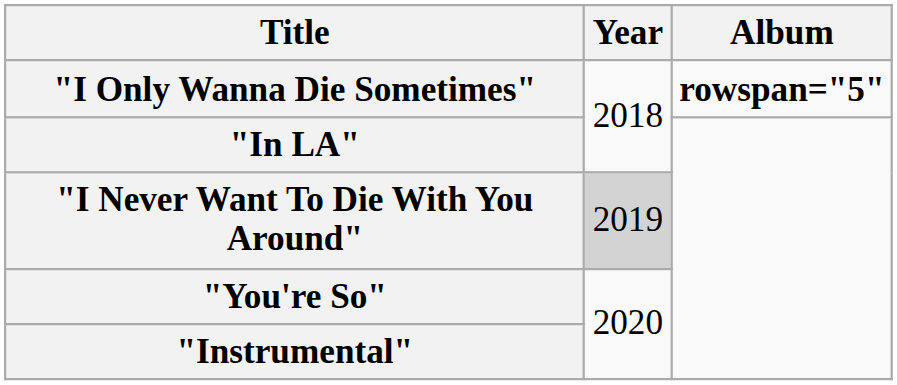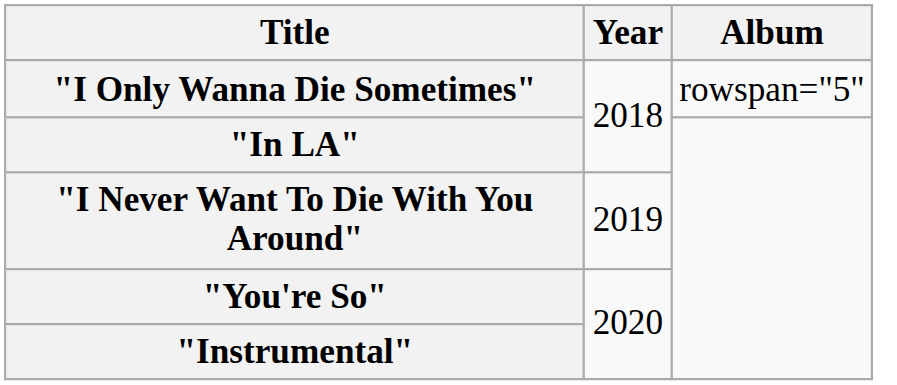(782, 88) bold -> (772, 88) normal
(628, 219) lightgrey background -> (628, 219) no background
